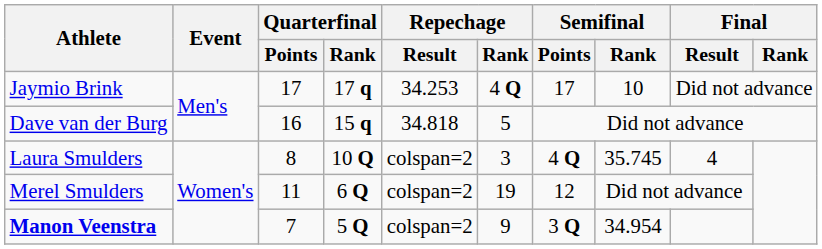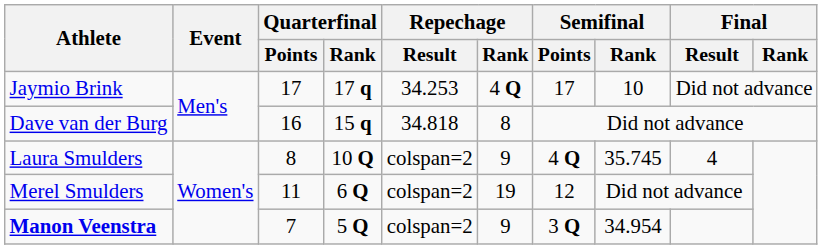(505, 123) 5 -> (505, 123) 8
(505, 158) 3 -> (505, 158) 9
